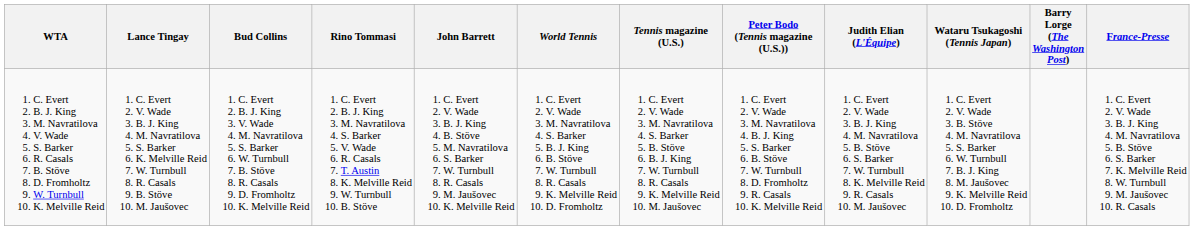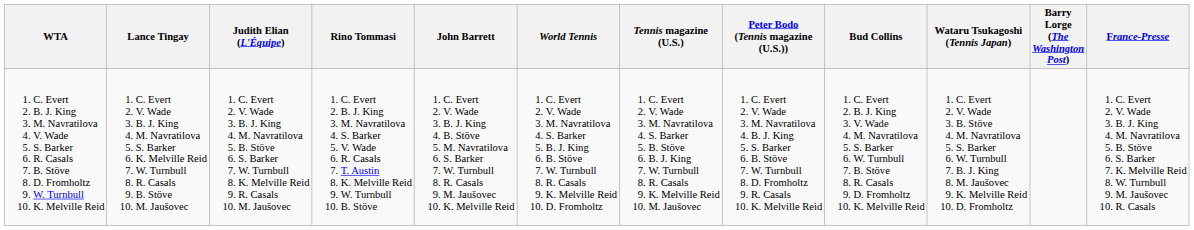columns swapped: (261, 36) <-> (876, 36)
